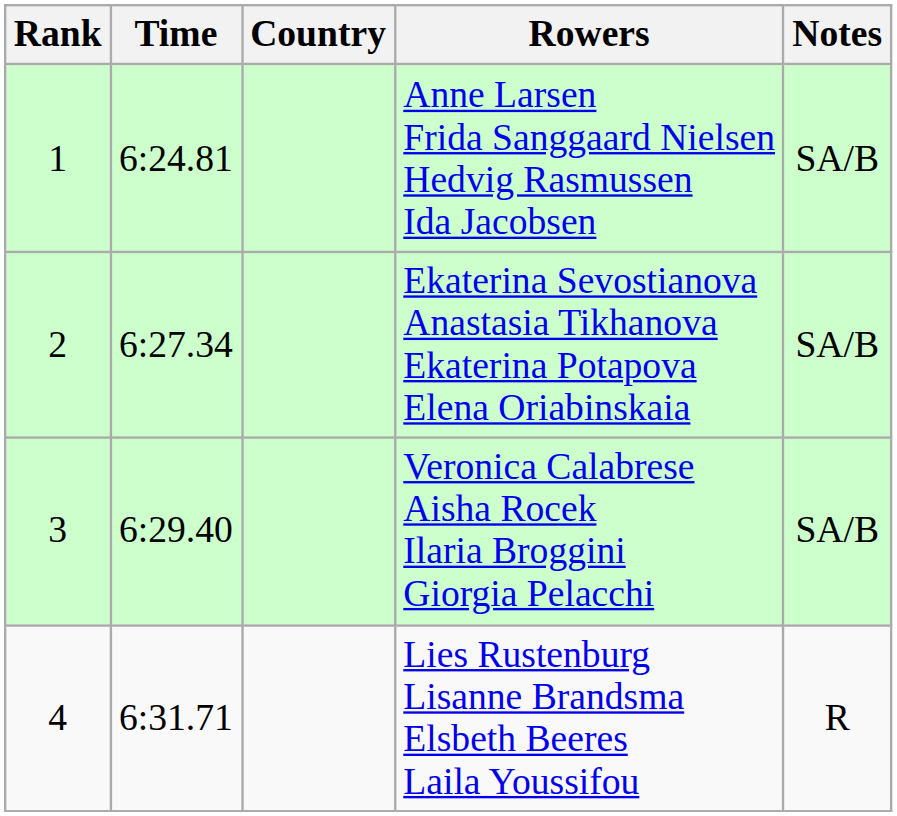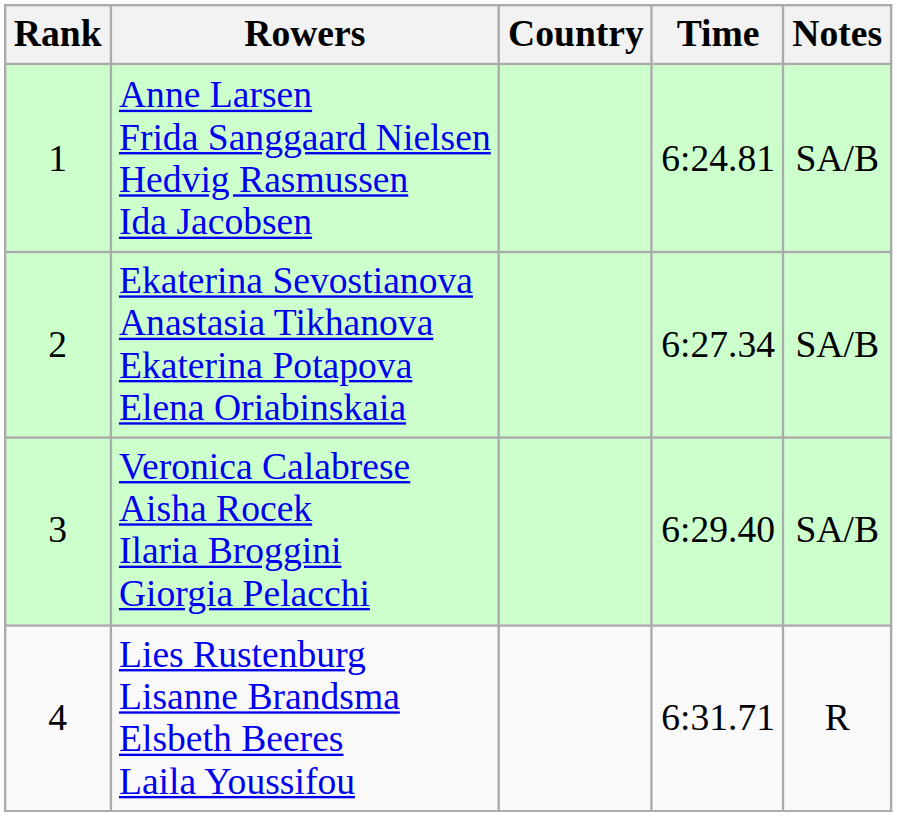columns swapped: (589, 34) <-> (176, 34)
